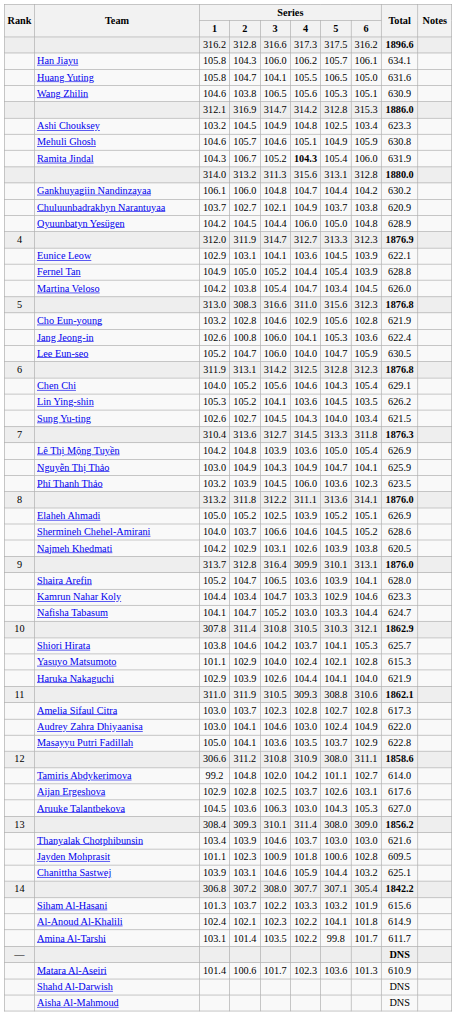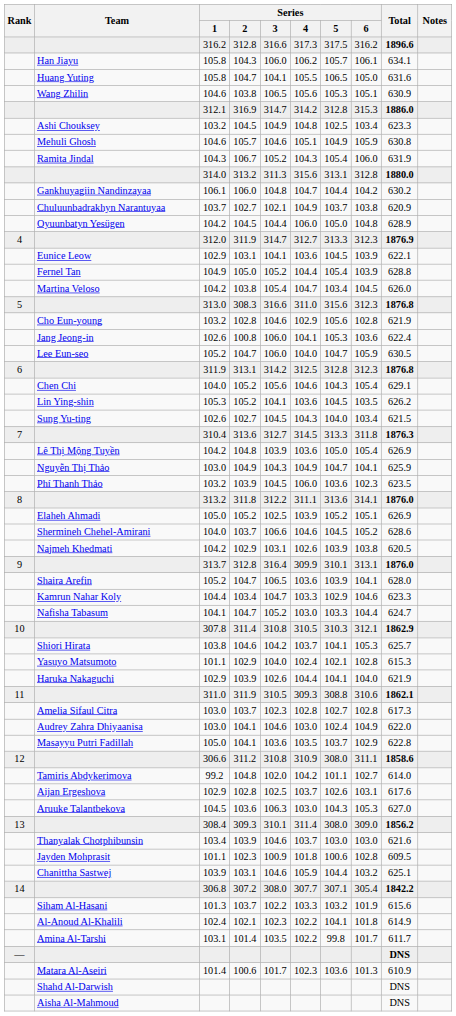(305, 158) bold -> (305, 158) normal
